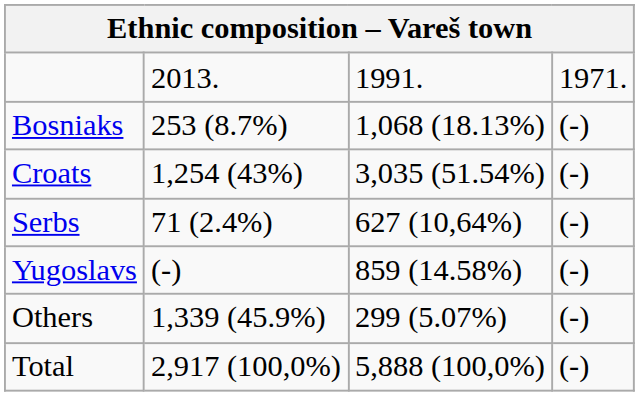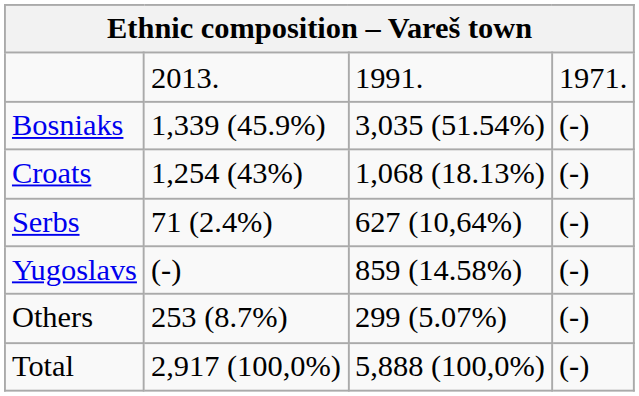(219, 125) 253 (8.7%) -> (238, 125) 1,339 (45.9%)
(450, 125) 1,068 (18.13%) -> (450, 125) 3,035 (51.54%)
(450, 173) 3,035 (51.54%) -> (450, 173) 1,068 (18.13%)
(238, 317) 1,339 (45.9%) -> (219, 317) 253 (8.7%)
